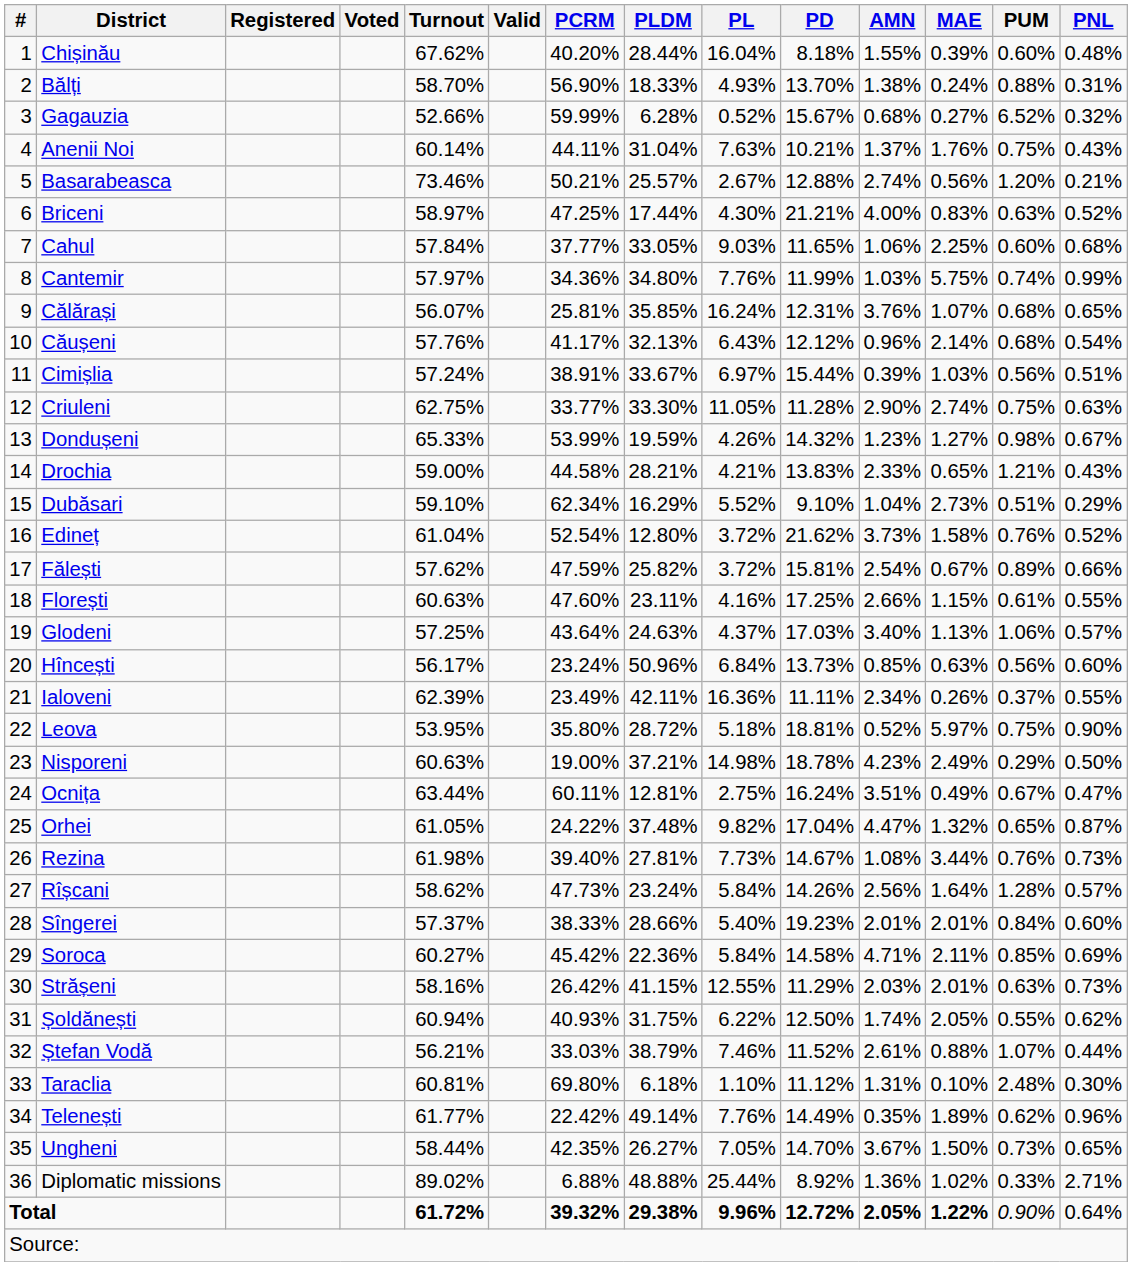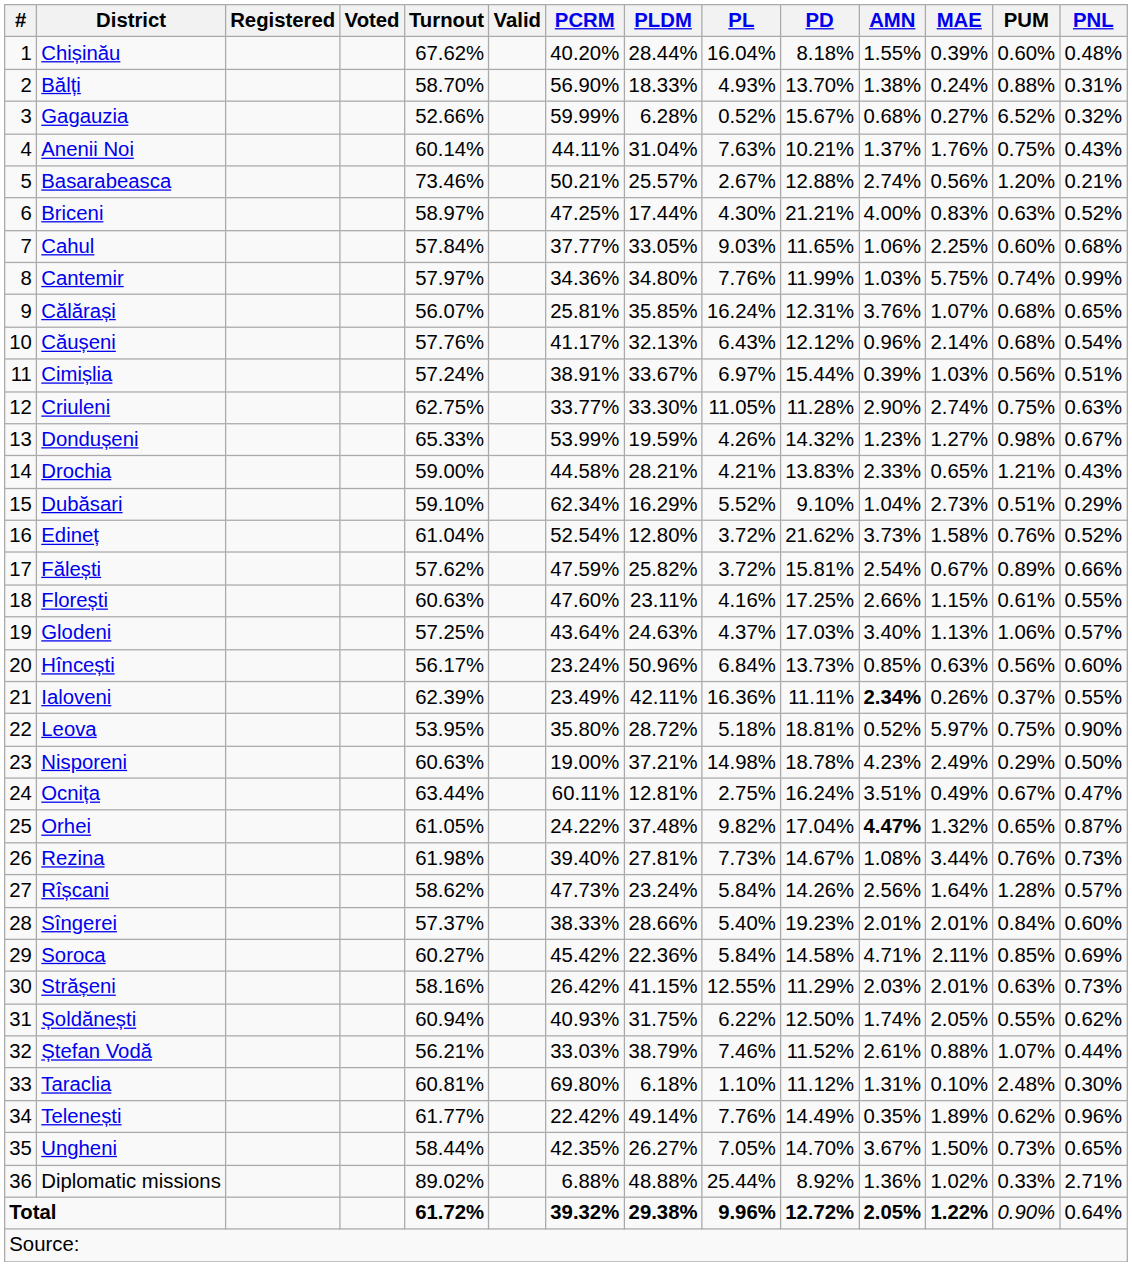(892, 697) normal -> (892, 697) bold
(892, 826) normal -> (892, 826) bold
